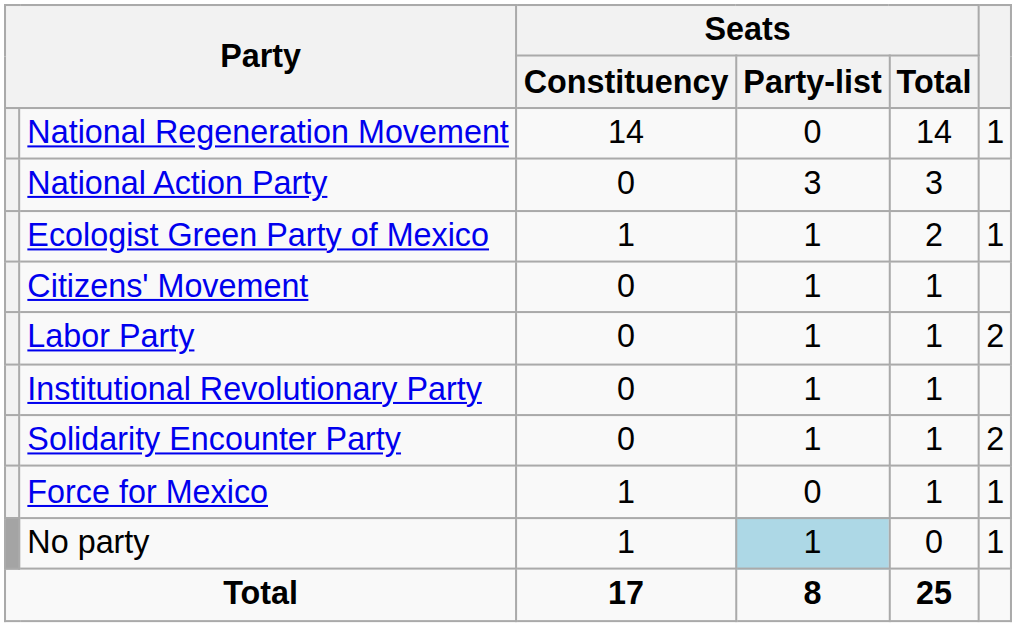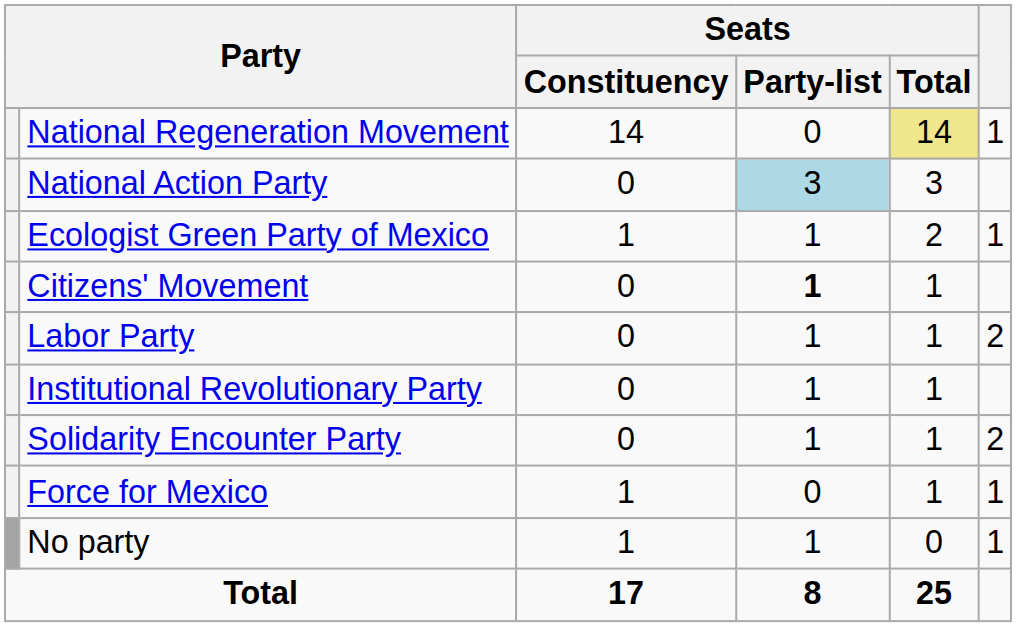(934, 132) no background -> (934, 132) khaki background
(813, 183) no background -> (813, 183) lightblue background
(813, 286) normal -> (813, 286) bold
(813, 542) lightblue background -> (813, 542) no background
